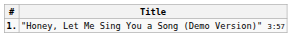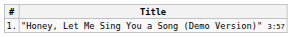(12, 26) bold -> (12, 26) normal
